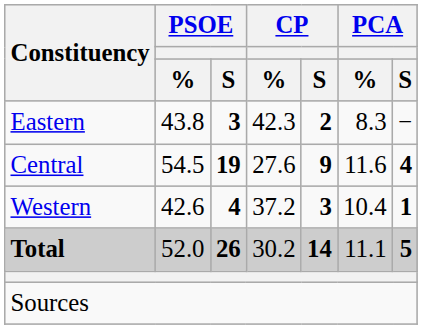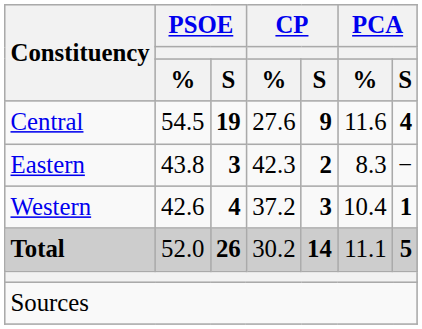rows swapped: (47, 164) <-> (48, 122)
